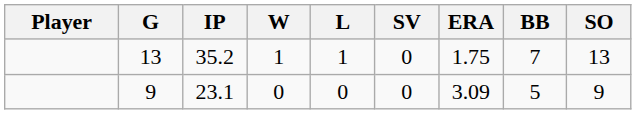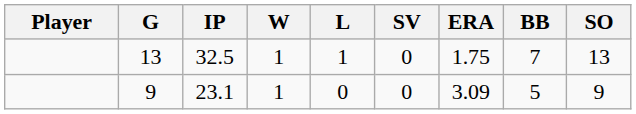(215, 56) 35.2 -> (215, 56) 32.5
(279, 91) 0 -> (279, 91) 1
